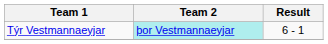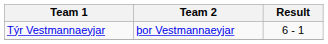(185, 30) paleturquoise background -> (185, 30) no background
